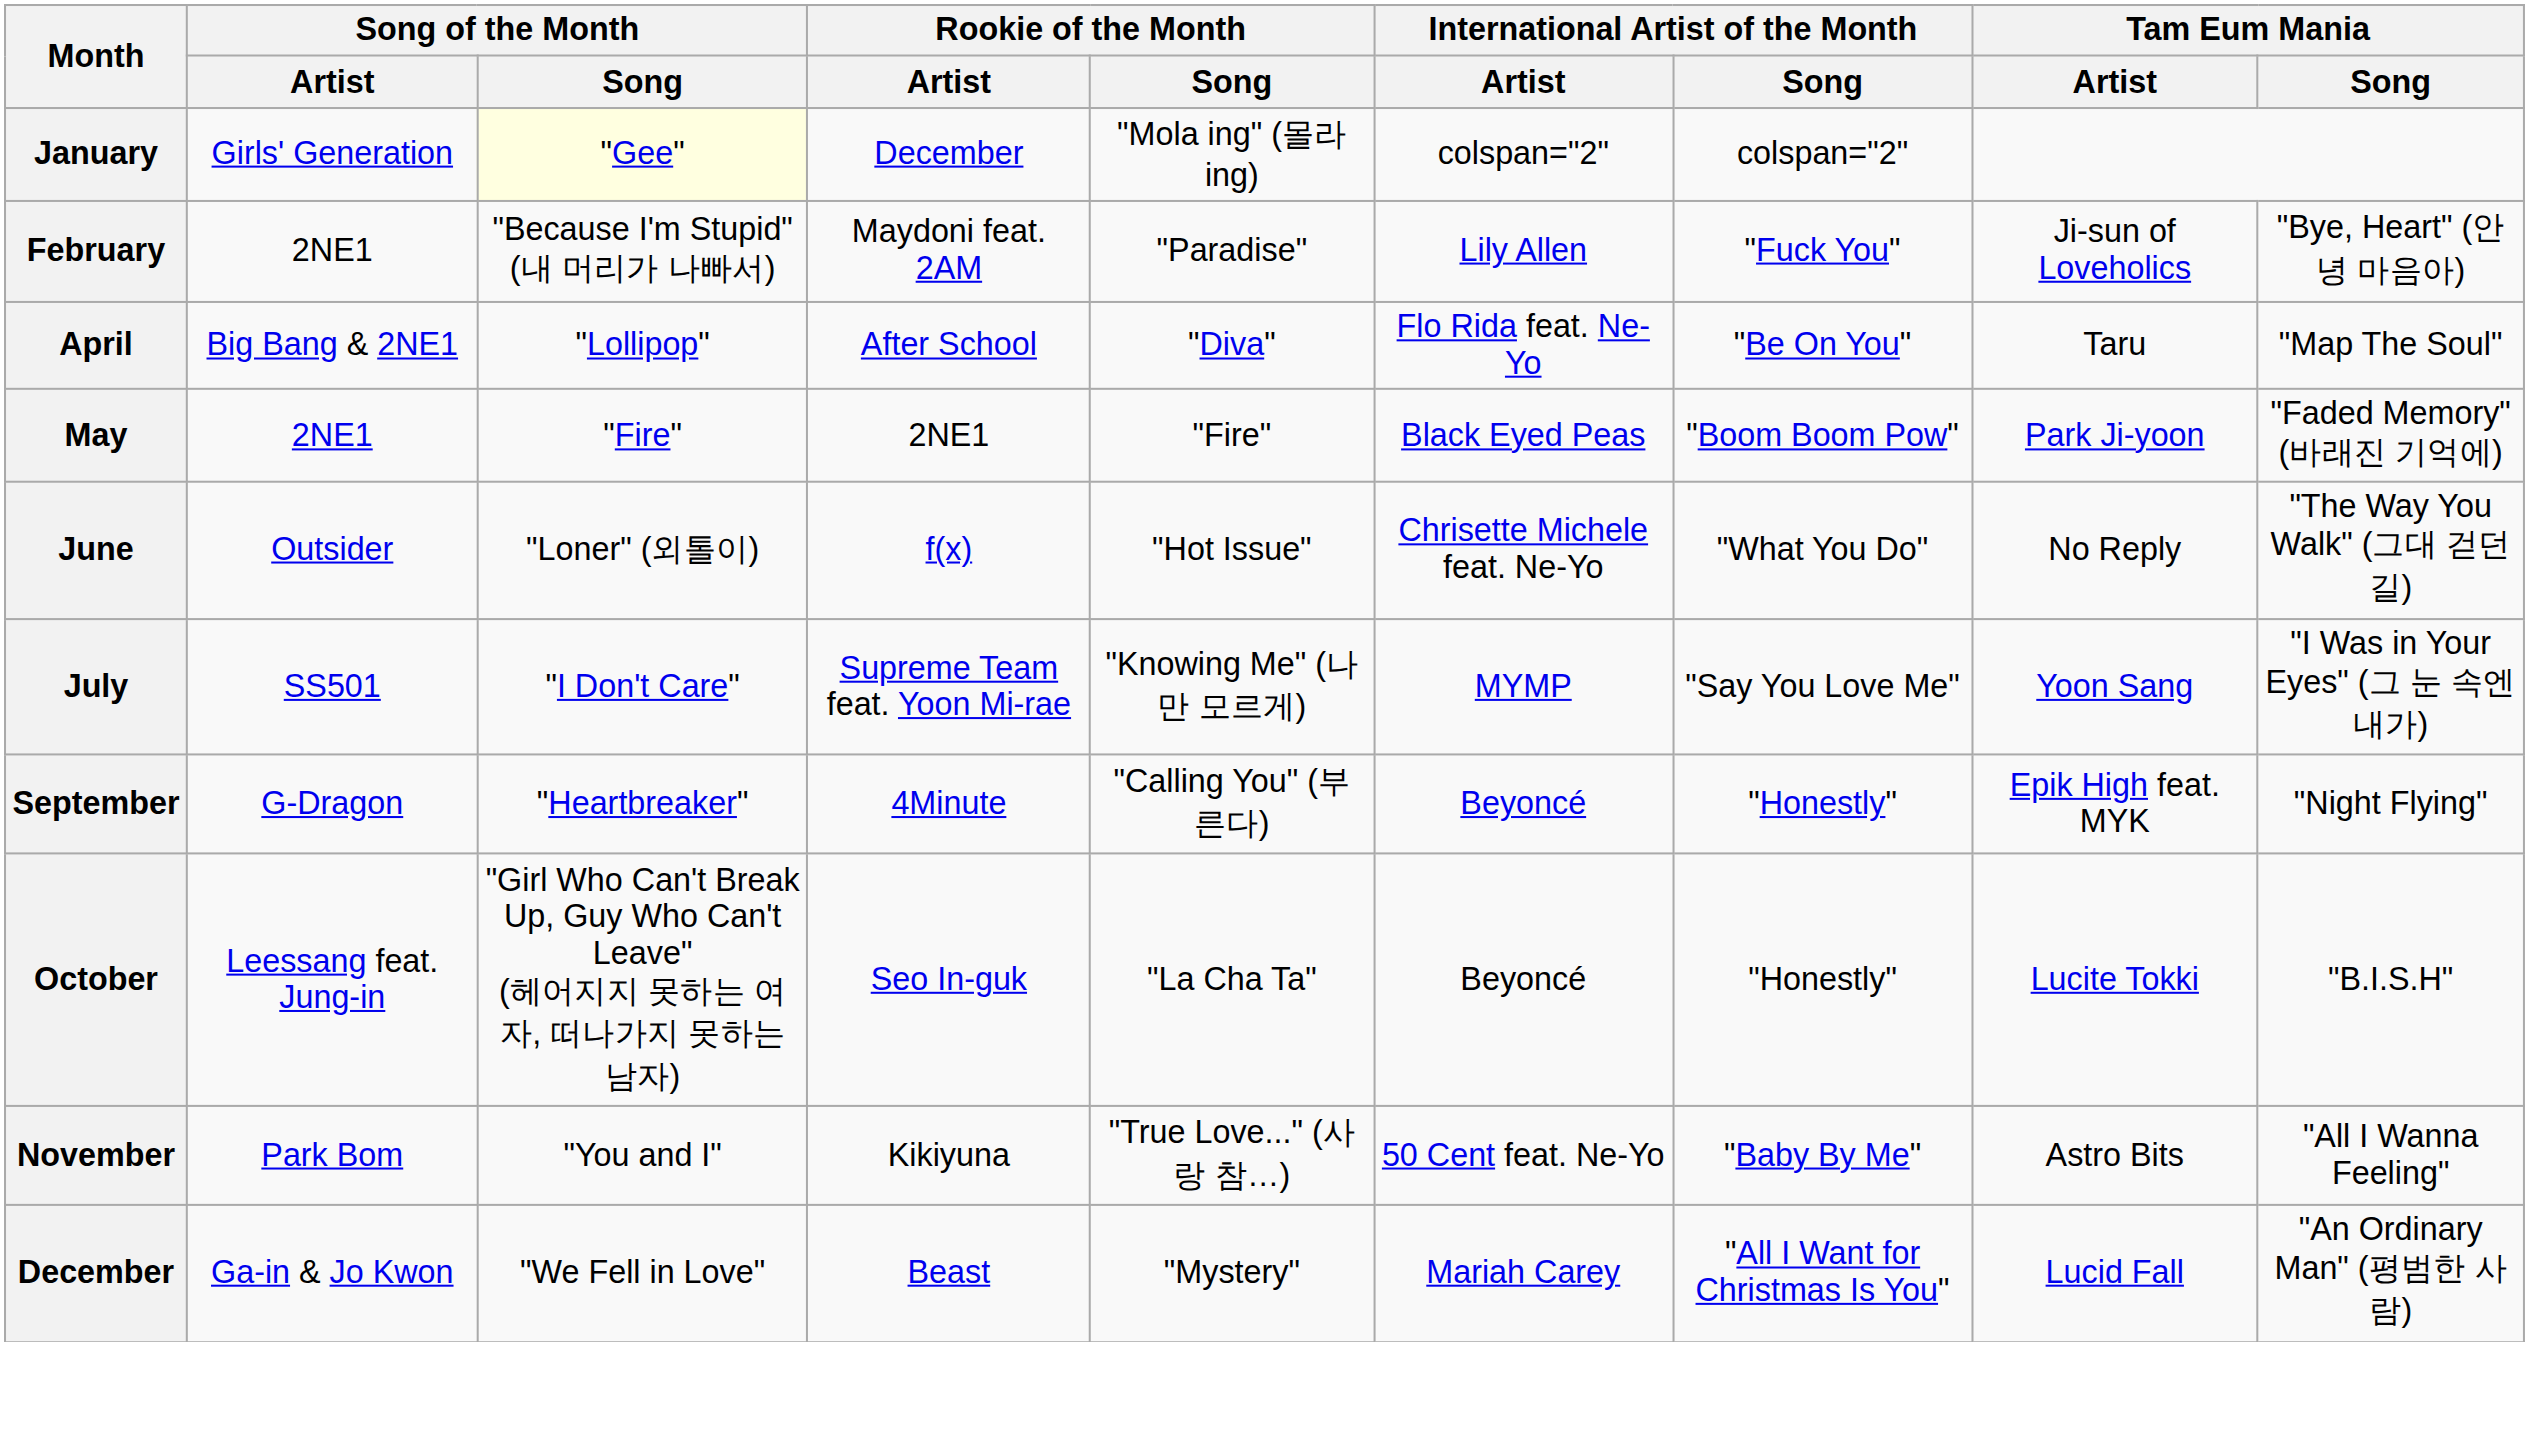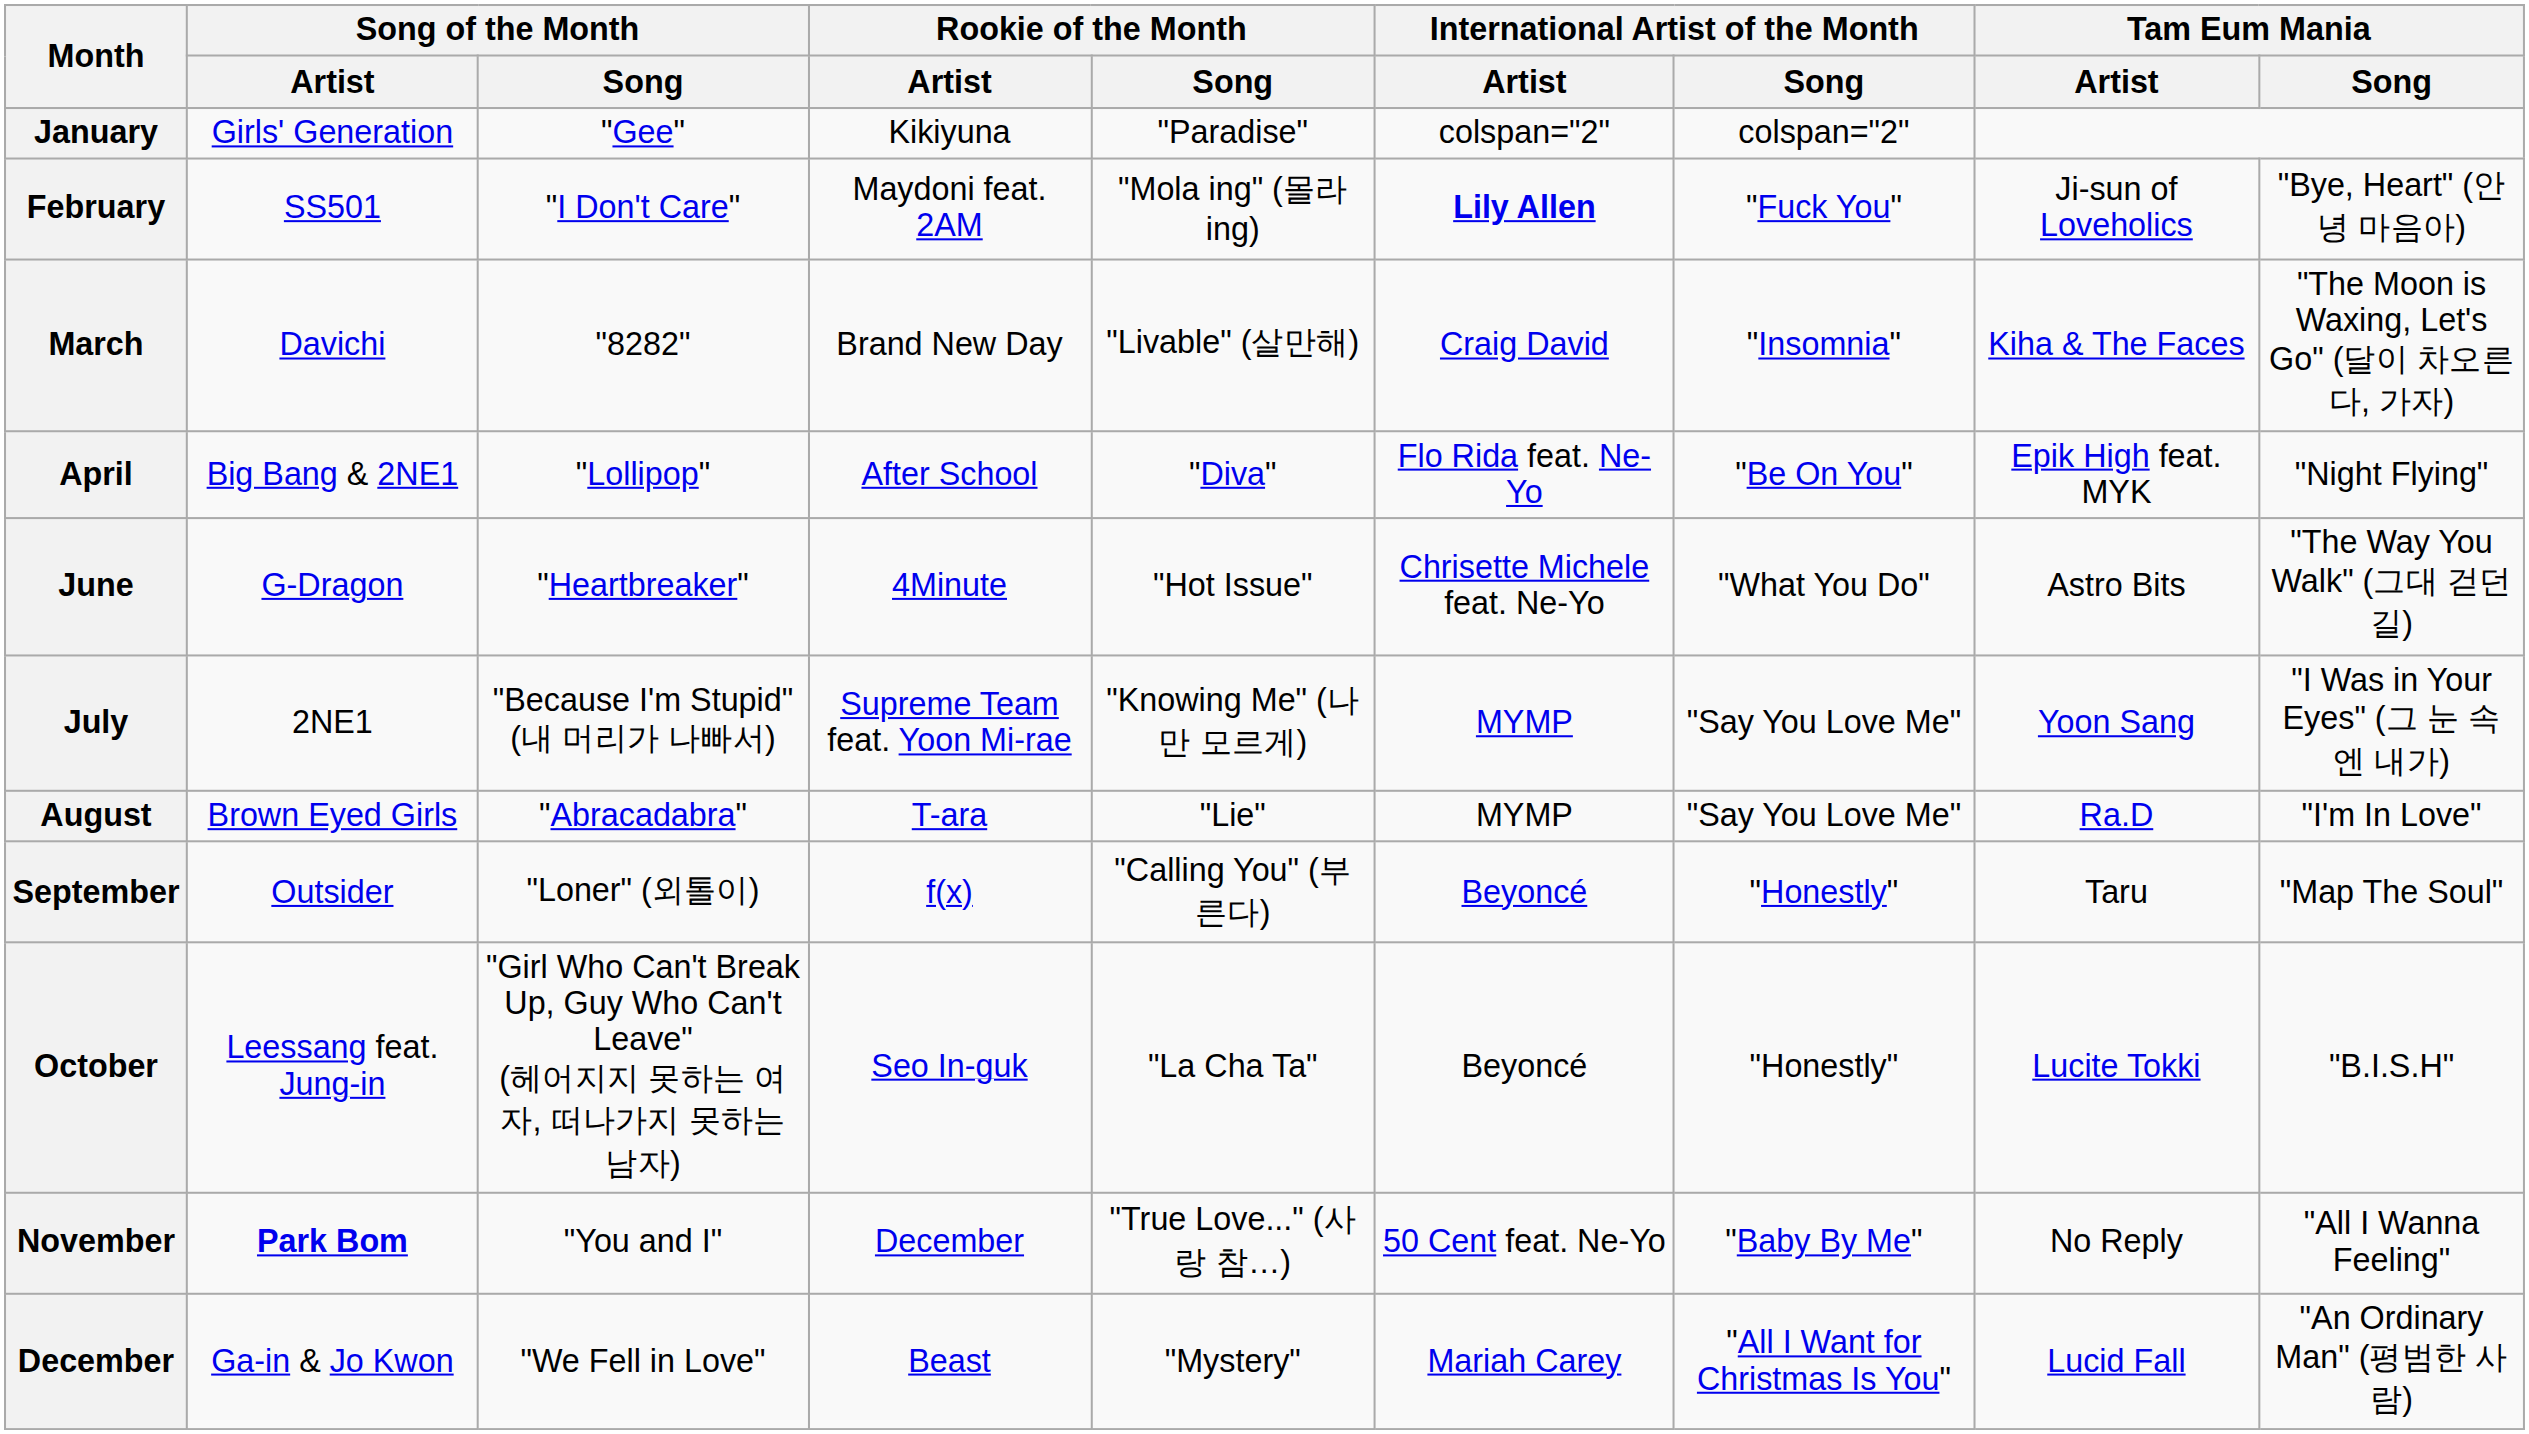(643, 153) lightyellow background -> (643, 132) no background
(949, 153) December -> (950, 132) Kikiyuna
(1232, 154) "Mola ing" (몰라 ing) -> (1233, 132) "Paradise"
(332, 250) 2NE1 -> (332, 208) SS501
(643, 248) "Because I'm Stupid" (내 머리가 나빠서) -> (643, 208) "I Don't Care"
(1232, 250) "Paradise" -> (1233, 209) "Mola ing" (몰라 ing)
(1523, 250) normal -> (1524, 208) bold
+ row: (96, 344)
(2115, 344) Taru -> (2116, 474) Epik High feat. MYK
(2391, 344) "Map The Soul" -> (2392, 474) "Night Flying"
- row: (96, 434)
(332, 549) Outsider -> (332, 586) G-Dragon
(643, 548) "Loner" (외톨이) -> (643, 586) "Heartbreaker"
(949, 549) f(x) -> (950, 586) 4Minute
(2115, 549) No Reply -> (2116, 586) Astro Bits
(332, 685) SS501 -> (332, 722) 2NE1
(643, 685) "I Don't Care" -> (643, 720) "Because I'm Stupid" (내 머리가 나빠서)
+ row: (96, 815)
(332, 803) G-Dragon -> (332, 891) Outsider
(643, 803) "Heartbreaker" -> (643, 890) "Loner" (외톨이)
(949, 803) 4Minute -> (950, 891) f(x)
(2115, 803) Epik High feat. MYK -> (2116, 891) Taru
(2391, 803) "Night Flying" -> (2392, 891) "Map The Soul"
(332, 1154) normal -> (332, 1242) bold
(949, 1154) Kikiyuna -> (949, 1242) December
(2115, 1154) Astro Bits -> (2116, 1242) No Reply
